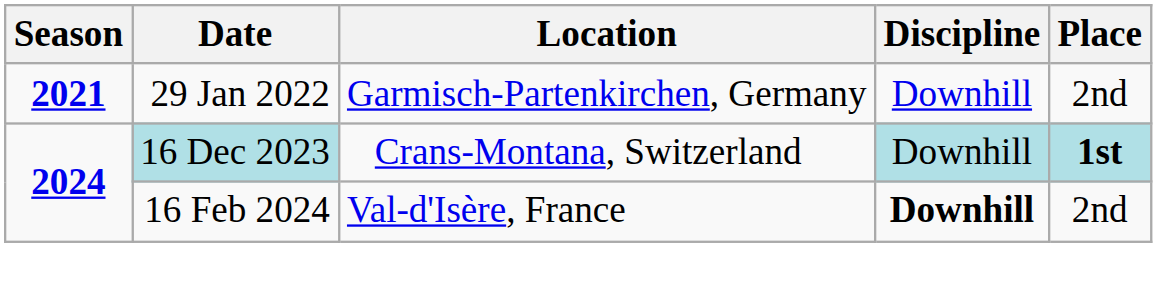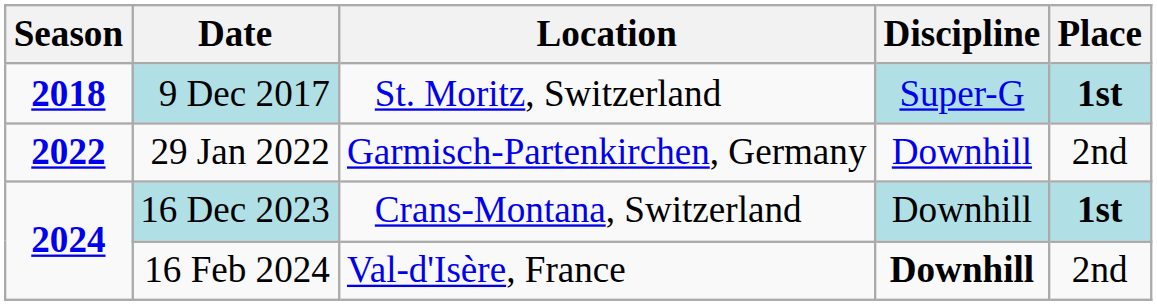+ row: (244, 92)
(68, 92) 2021 -> (68, 151) 2022
